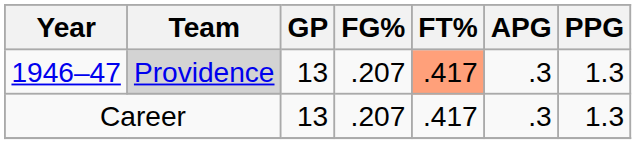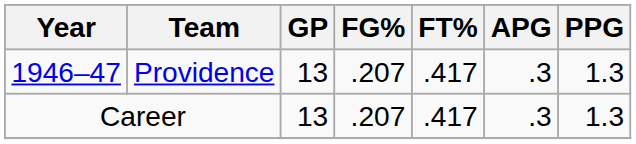(204, 72) lightgrey background -> (204, 72) no background
(450, 72) lightsalmon background -> (450, 72) no background
